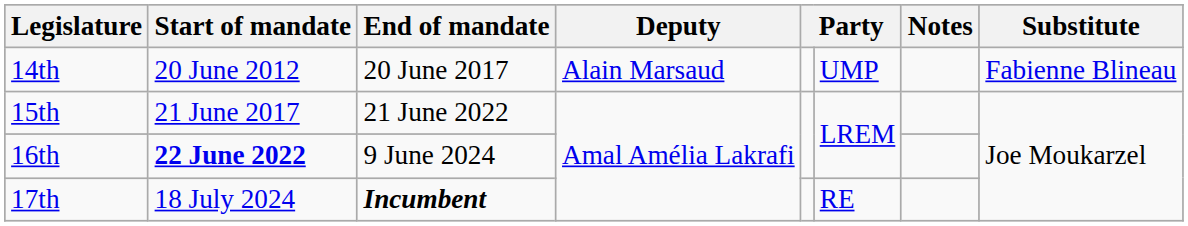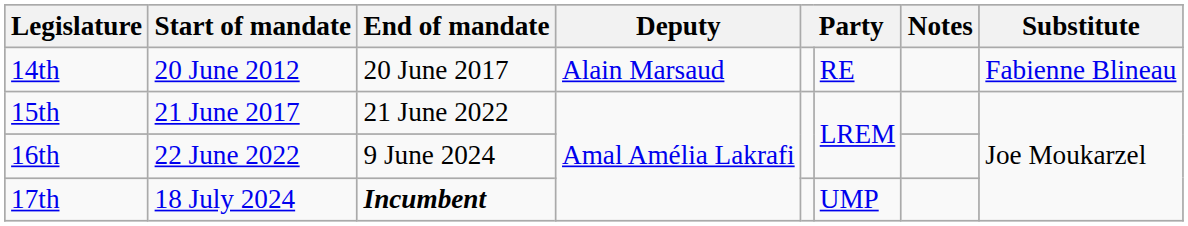(849, 69) UMP -> (837, 69) RE
(230, 155) bold -> (227, 155) normal
(837, 198) RE -> (849, 198) UMP
